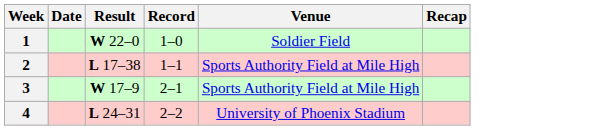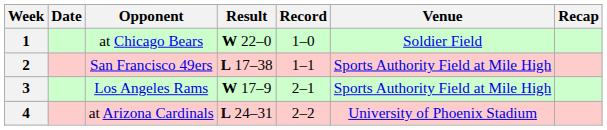+ column: (151, 16)
